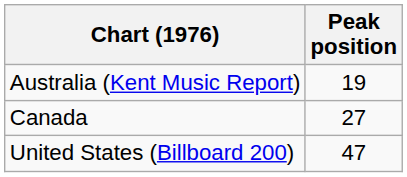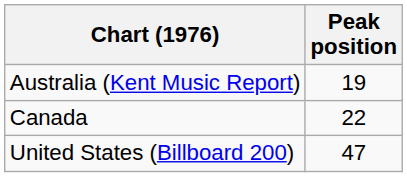(354, 117) 27 -> (354, 117) 22
